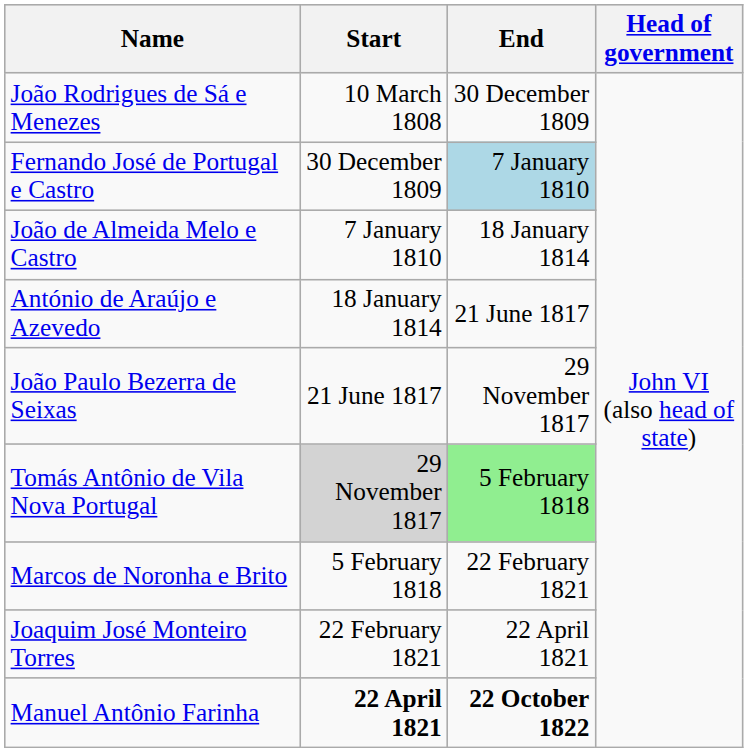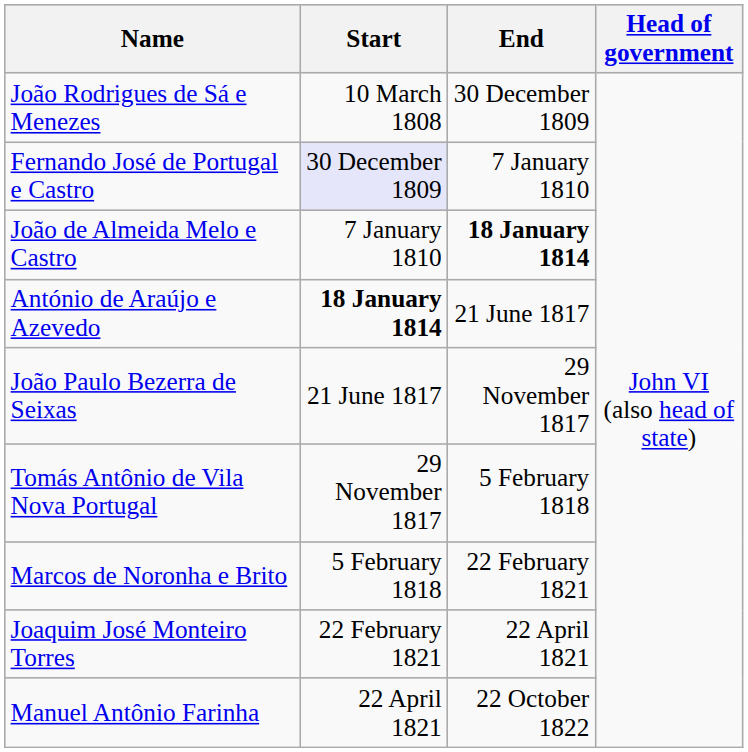(374, 175) no background -> (374, 175) lavender background
(540, 175) lightblue background -> (540, 175) no background
(534, 244) normal -> (529, 244) bold
(387, 312) normal -> (381, 312) bold
(388, 492) lightgrey background -> (388, 492) no background
(534, 492) lightgreen background -> (534, 492) no background
(398, 712) bold -> (400, 712) normal
(529, 712) bold -> (533, 712) normal
